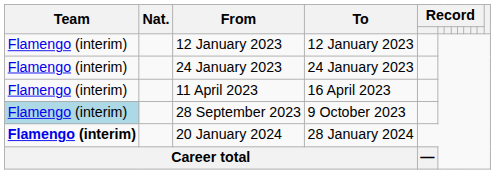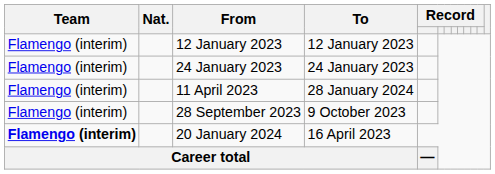(349, 90) 16 April 2023 -> (361, 90) 28 January 2024
(67, 112) lightblue background -> (67, 112) no background
(361, 135) 28 January 2024 -> (349, 135) 16 April 2023
